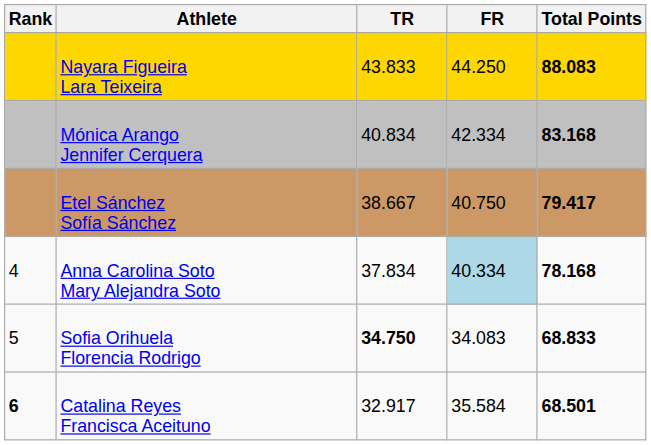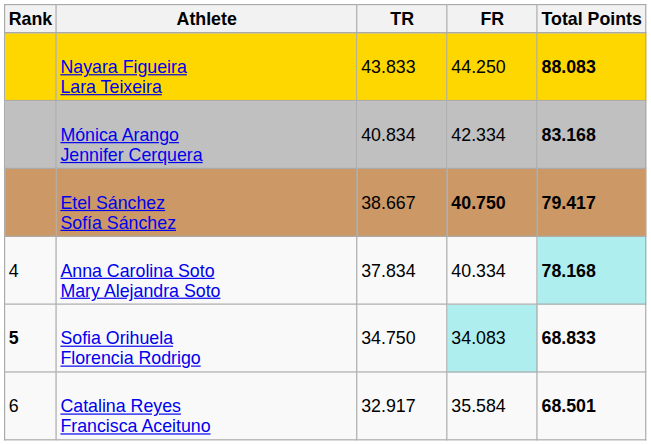(479, 203) normal -> (479, 203) bold
(479, 271) lightblue background -> (479, 271) no background
(569, 271) no background -> (569, 271) paleturquoise background
(14, 339) normal -> (14, 339) bold
(388, 339) bold -> (388, 339) normal
(479, 339) no background -> (479, 339) paleturquoise background
(14, 407) bold -> (14, 407) normal
